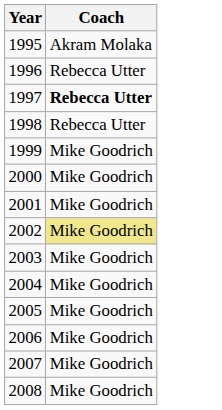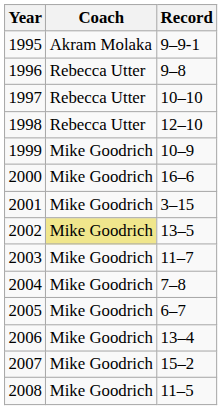+ column: (187, 17)
(101, 97) bold -> (98, 97) normal
